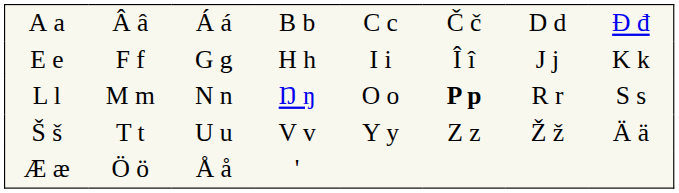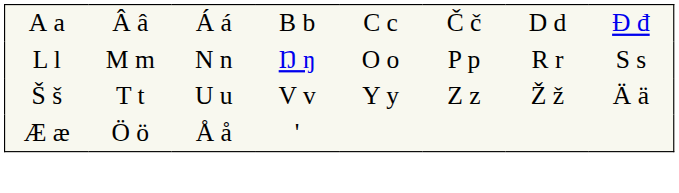- row: (47, 59)
(464, 96) bold -> (464, 59) normal
